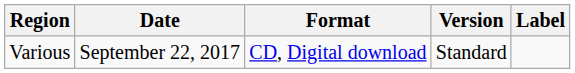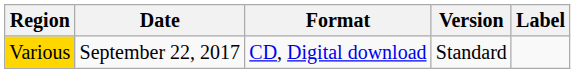(40, 52) no background -> (40, 52) gold background
